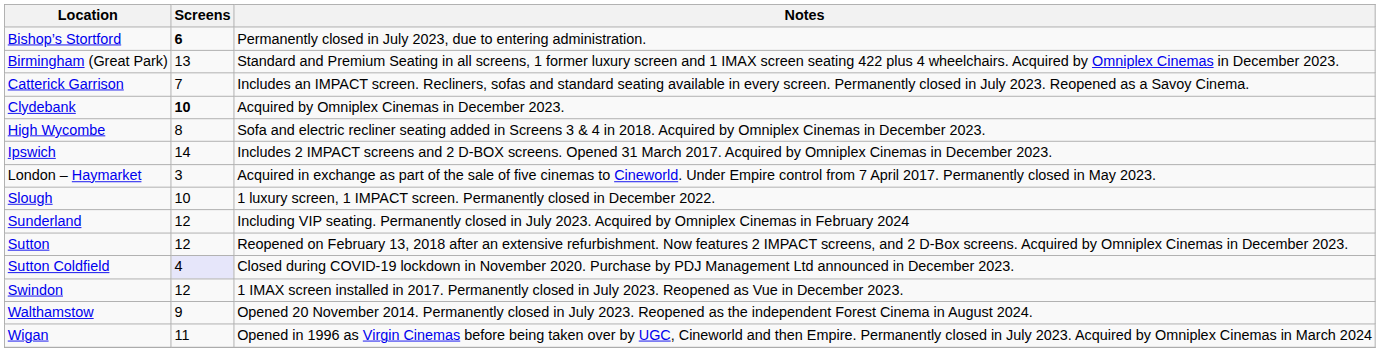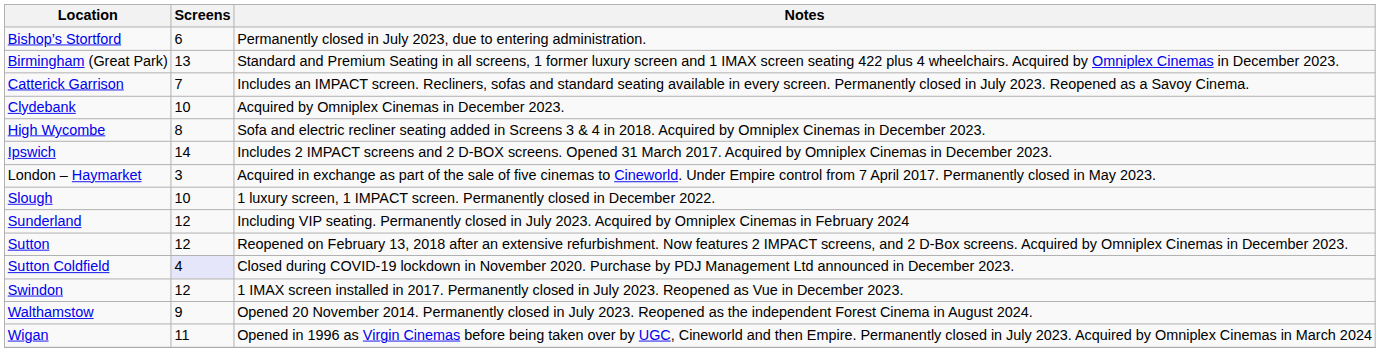(178, 38) bold -> (178, 38) normal
(182, 107) bold -> (182, 107) normal
